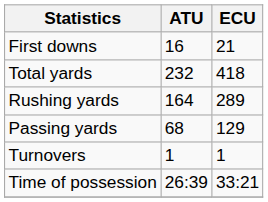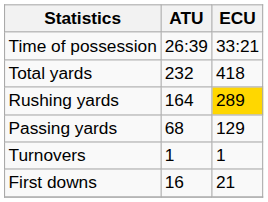rows swapped: (53, 45) <-> (83, 182)
(230, 100) no background -> (230, 100) gold background
